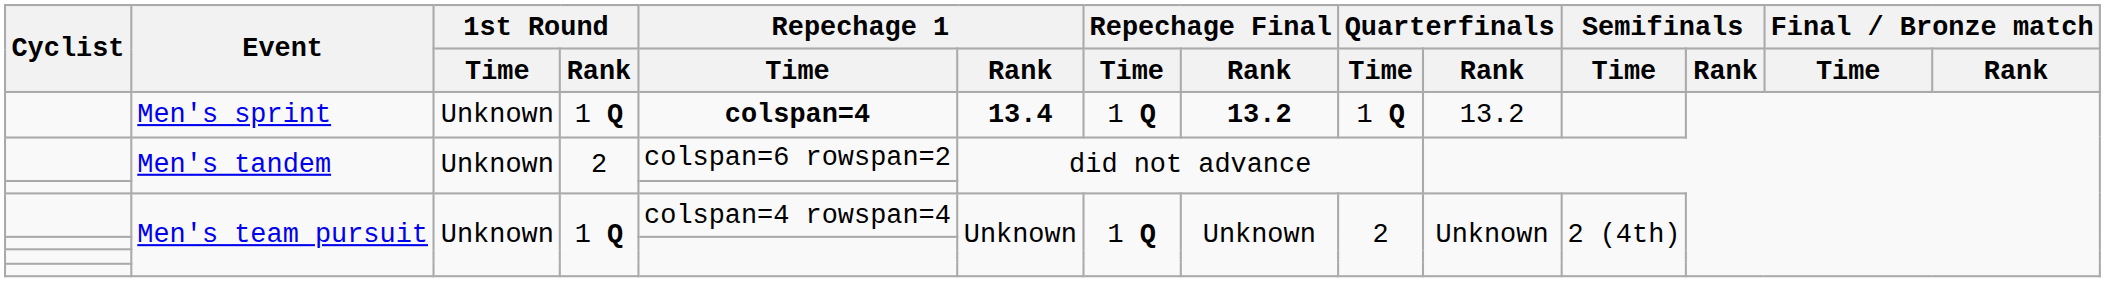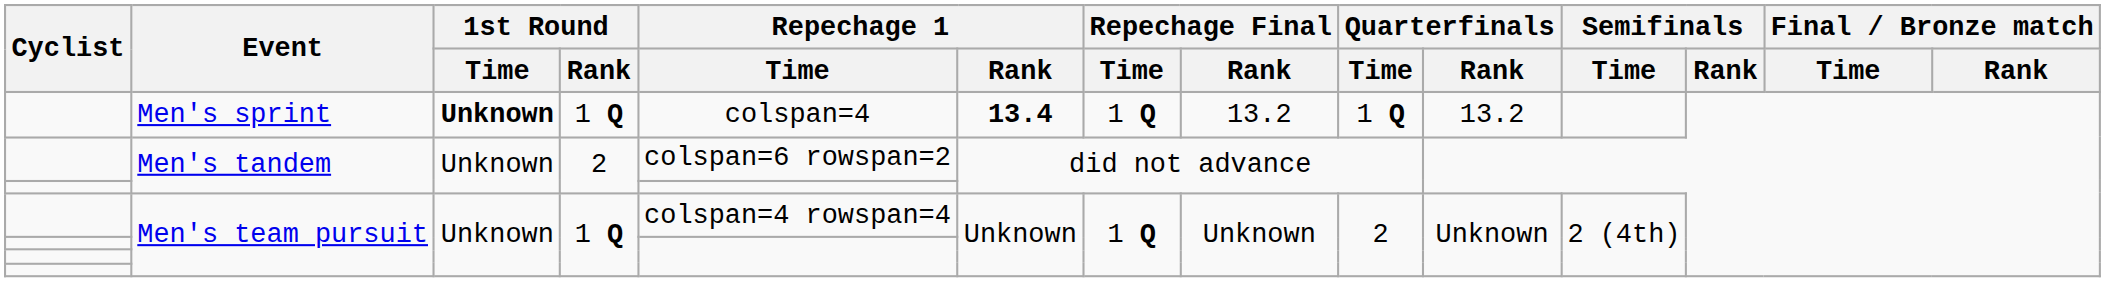(497, 115) normal -> (497, 115) bold
(797, 115) bold -> (797, 115) normal
(1259, 115) bold -> (1259, 115) normal
